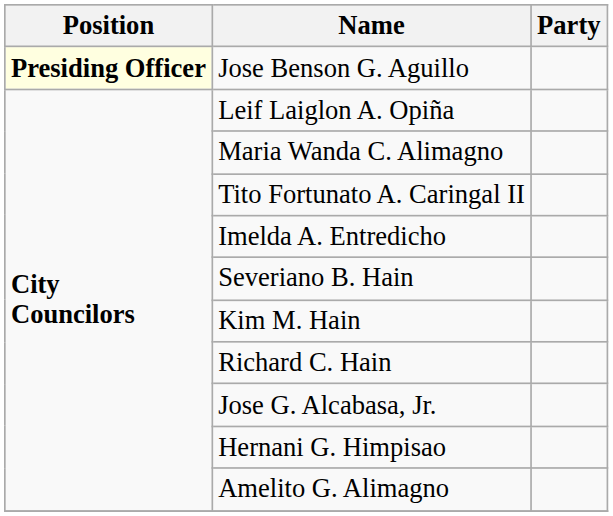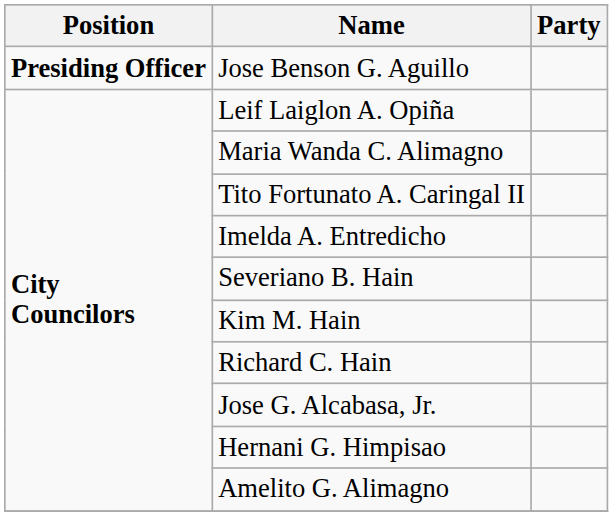(108, 67) lightyellow background -> (108, 67) no background
